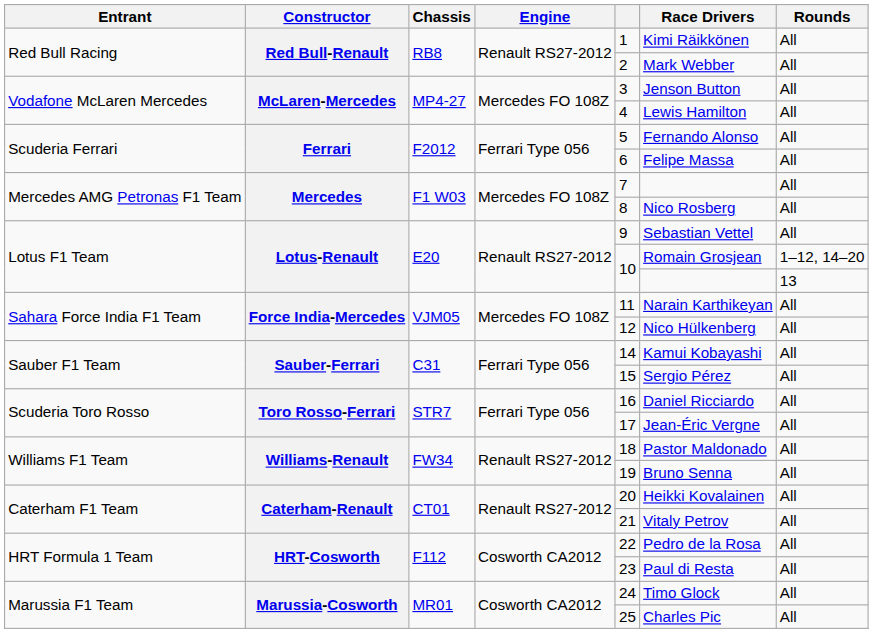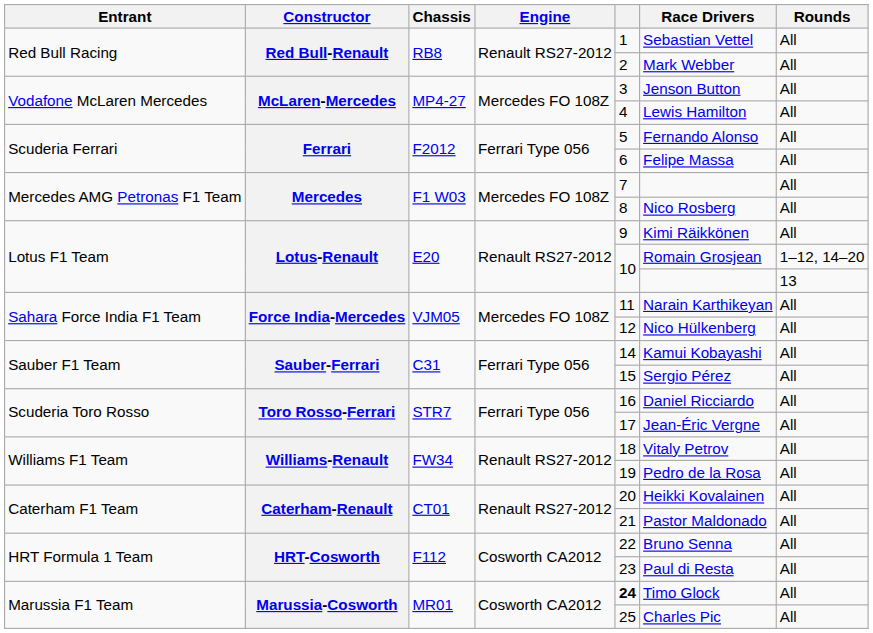(696, 40) Kimi Räikkönen -> (698, 40) Sebastian Vettel
(698, 232) Sebastian Vettel -> (696, 232) Kimi Räikkönen
(705, 448) Pastor Maldonado -> (686, 448) Vitaly Petrov
(688, 472) Bruno Senna -> (702, 472) Pedro de la Rosa
(686, 520) Vitaly Petrov -> (705, 520) Pastor Maldonado
(702, 544) Pedro de la Rosa -> (688, 544) Bruno Senna
(627, 592) normal -> (627, 592) bold
